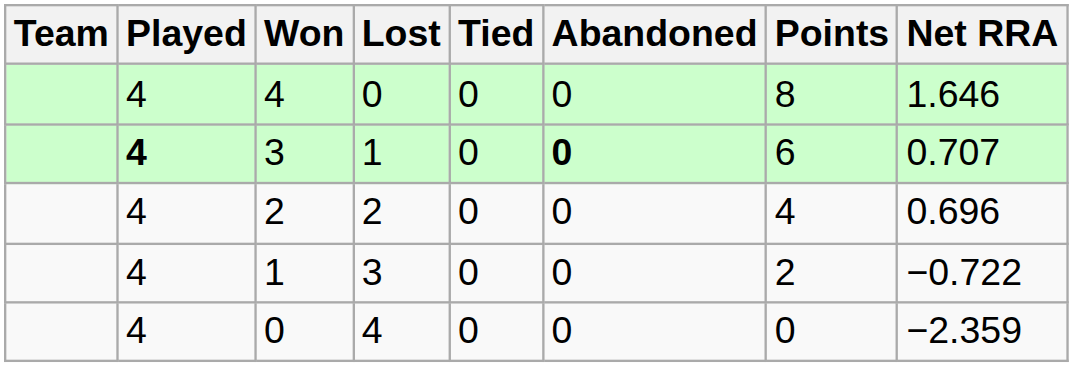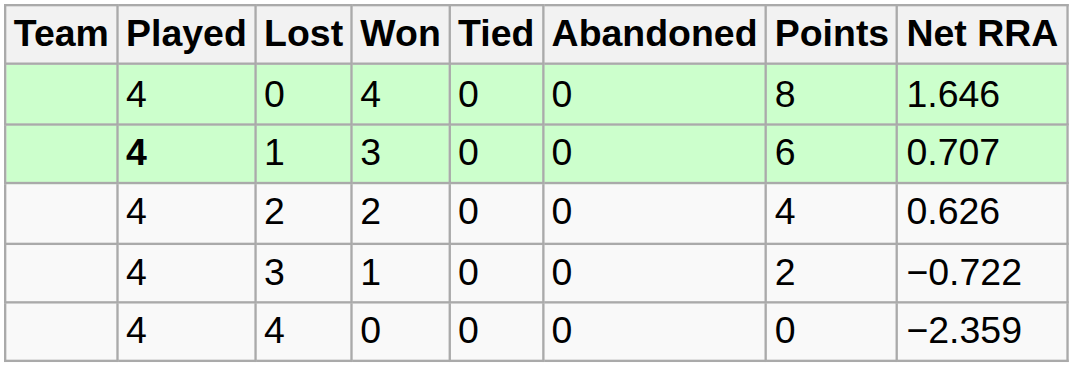columns swapped: (304, 34) <-> (401, 34)
(562, 152) bold -> (562, 152) normal
(953, 212) 0.696 -> (953, 212) 0.626
